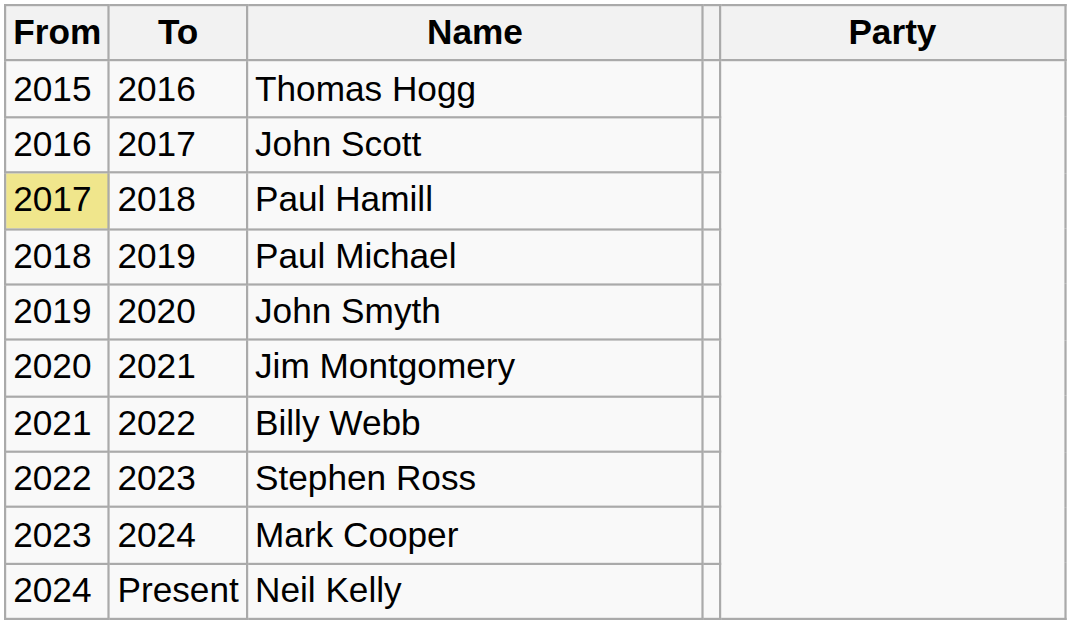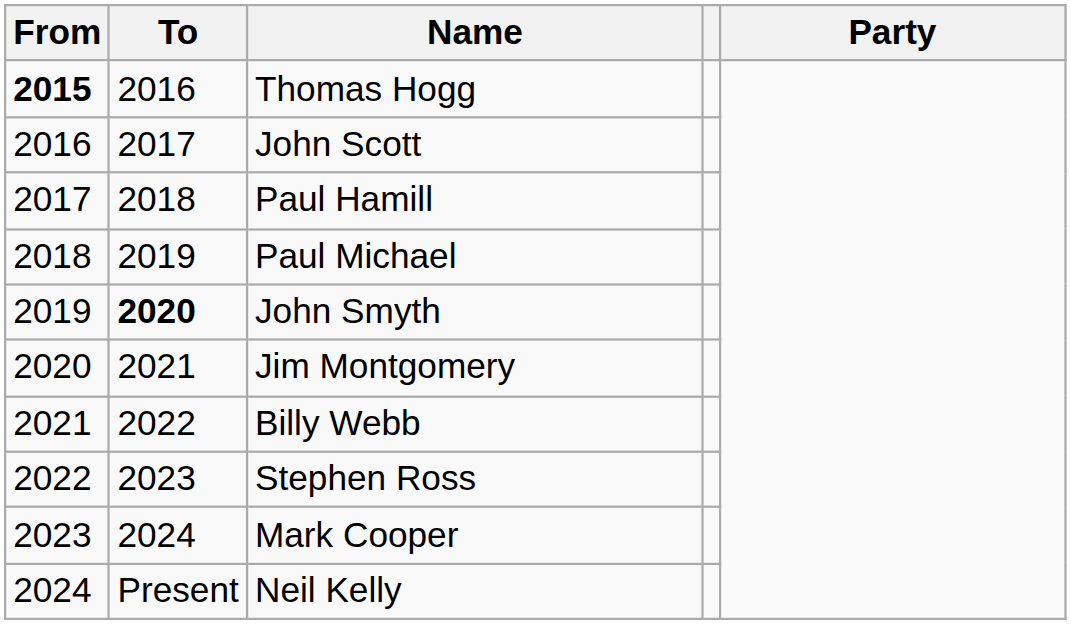(52, 88) normal -> (52, 88) bold
(52, 199) khaki background -> (52, 199) no background
(157, 311) normal -> (157, 311) bold
